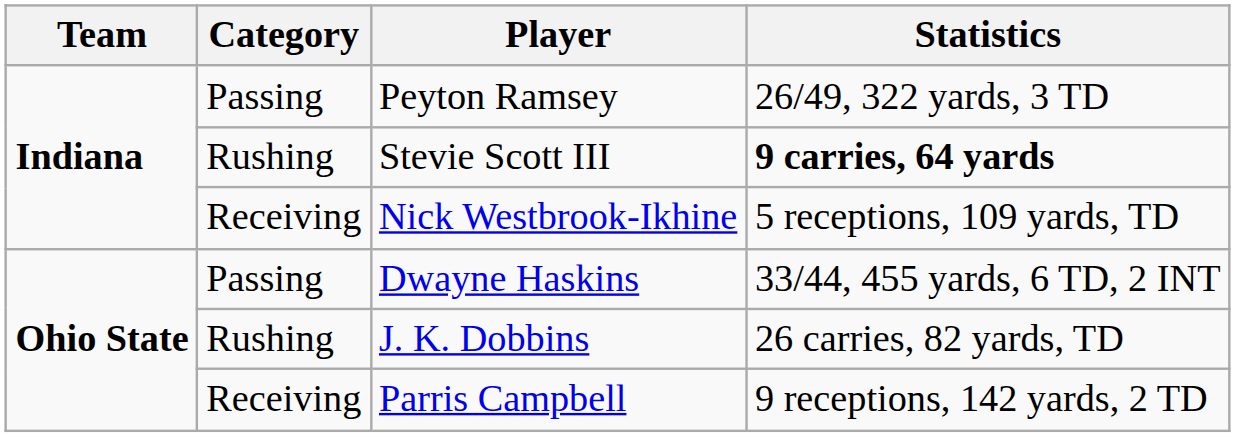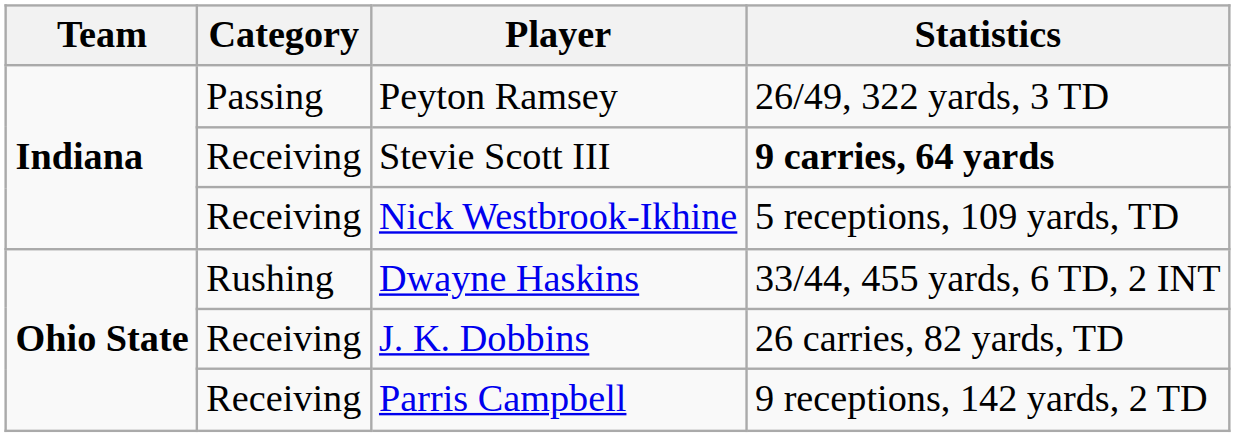(270, 156) Rushing -> (284, 156) Receiving
(265, 277) Passing -> (270, 277) Rushing
(270, 338) Rushing -> (284, 338) Receiving
